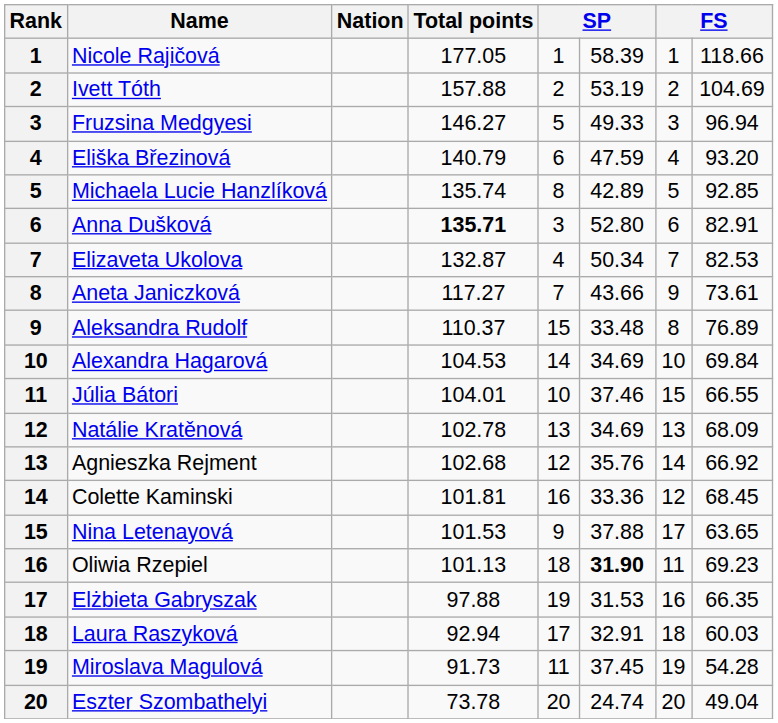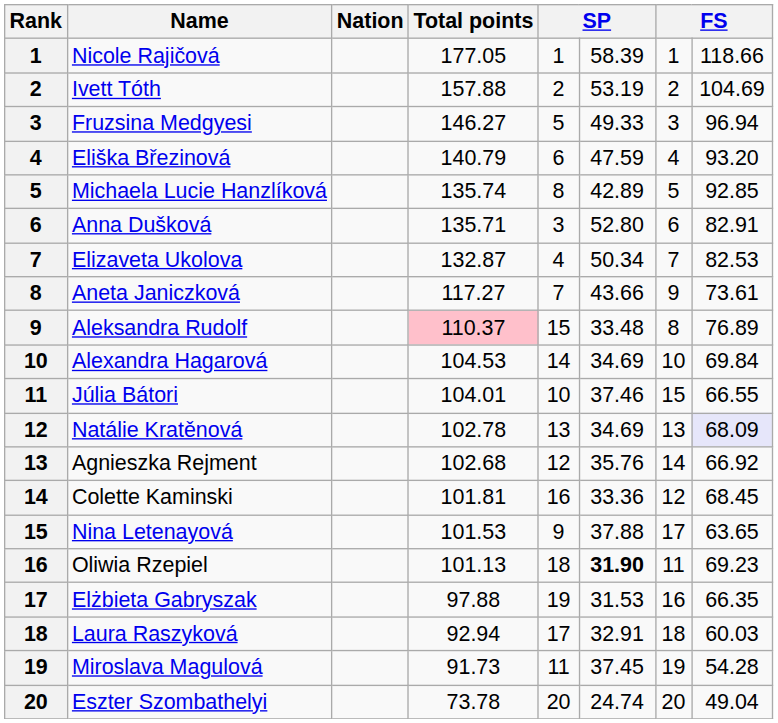(473, 225) bold -> (473, 225) normal
(473, 327) no background -> (473, 327) pink background
(732, 429) no background -> (732, 429) lavender background
